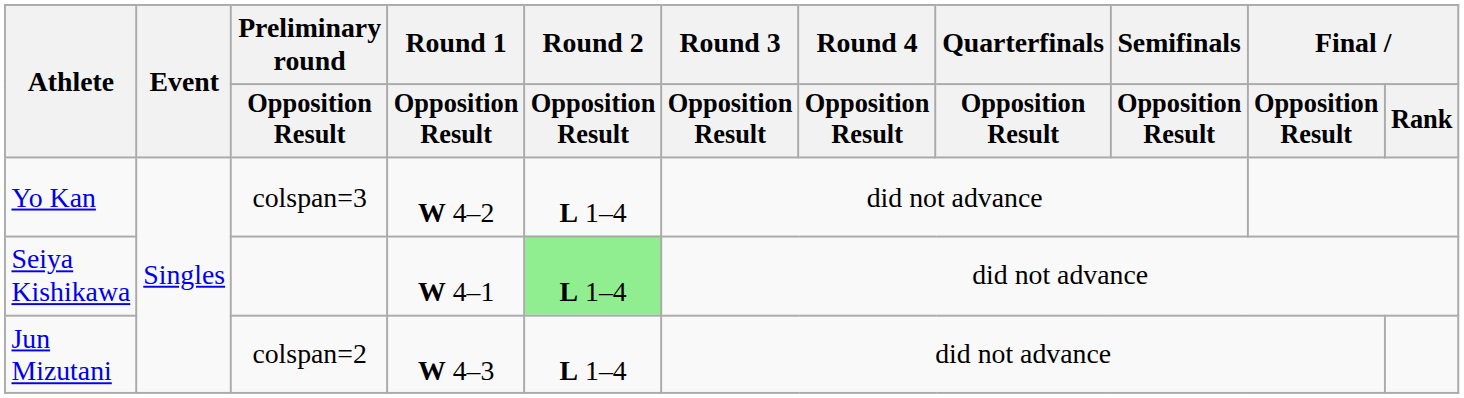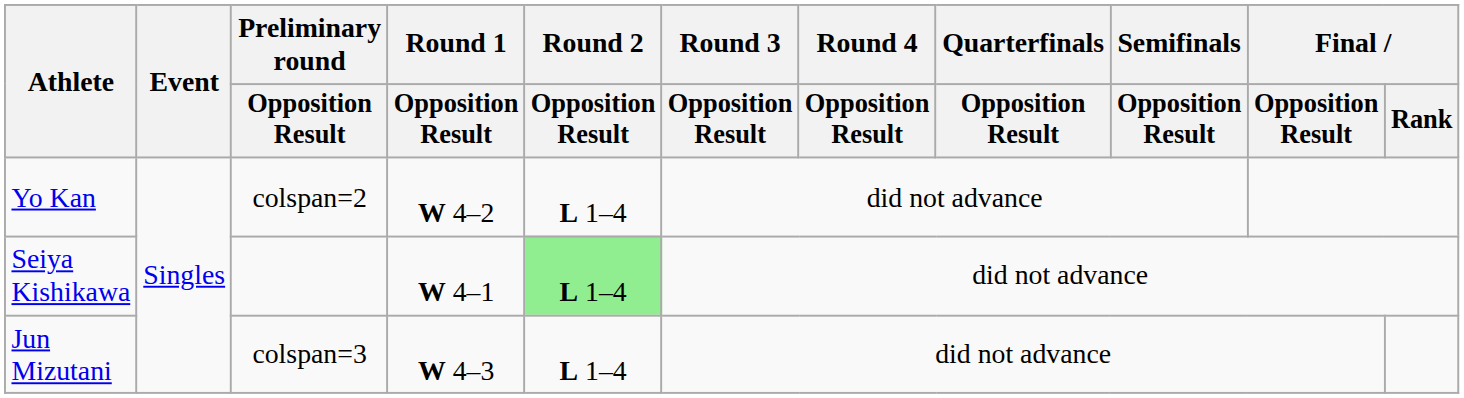(310, 197) colspan=3 -> (310, 197) colspan=2
(310, 354) colspan=2 -> (310, 354) colspan=3
